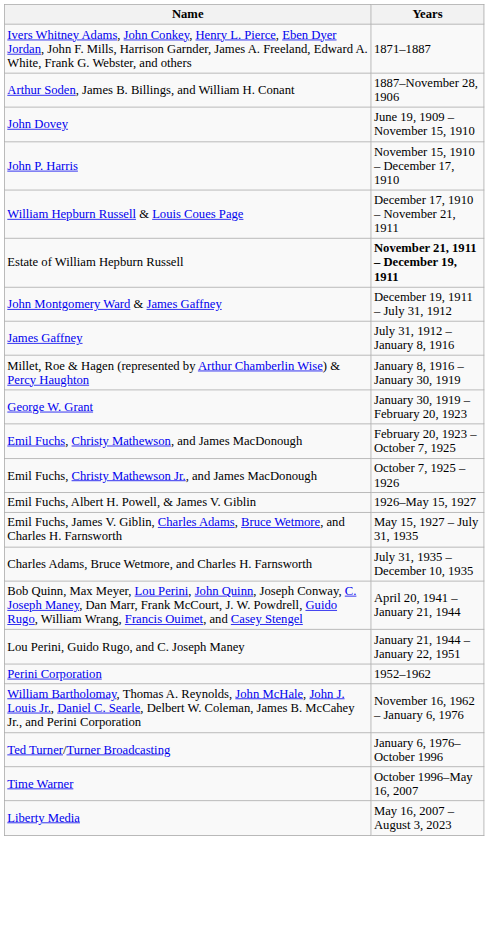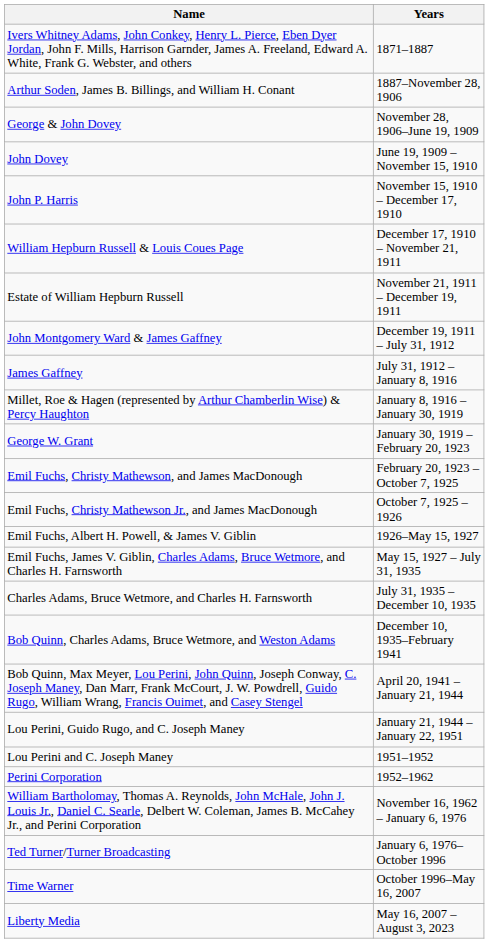+ row: (64, 124)
(425, 262) bold -> (427, 297) normal
+ row: (171, 639)
+ row: (90, 756)
